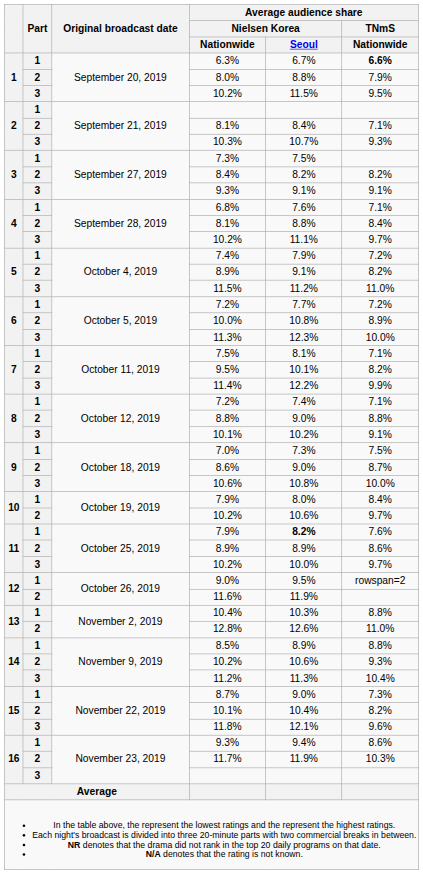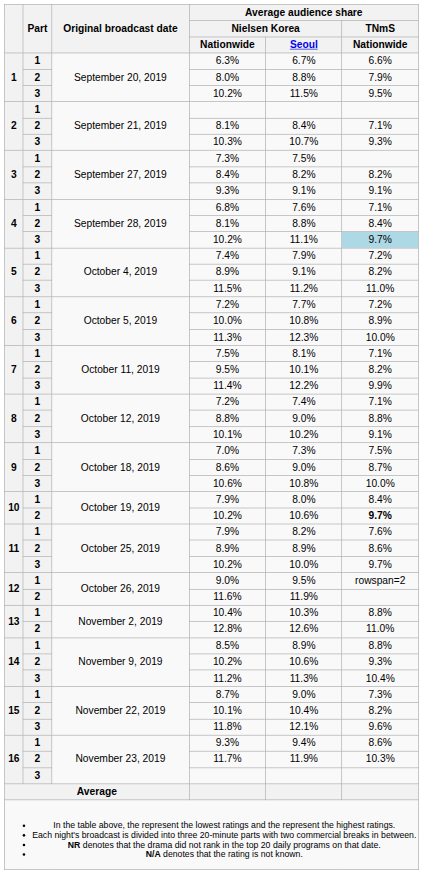(380, 61) bold -> (380, 61) normal
(380, 239) no background -> (380, 239) lightblue background
(380, 516) normal -> (380, 516) bold
(304, 532) bold -> (304, 532) normal
